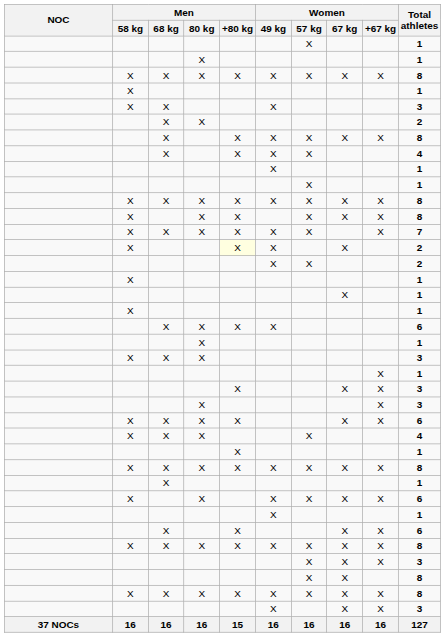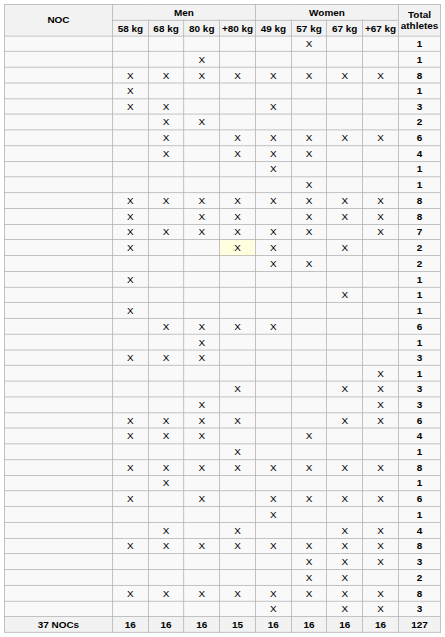(420, 138) 8 -> (420, 138) 6
(420, 531) 6 -> (420, 531) 4
(420, 578) 8 -> (420, 578) 2
